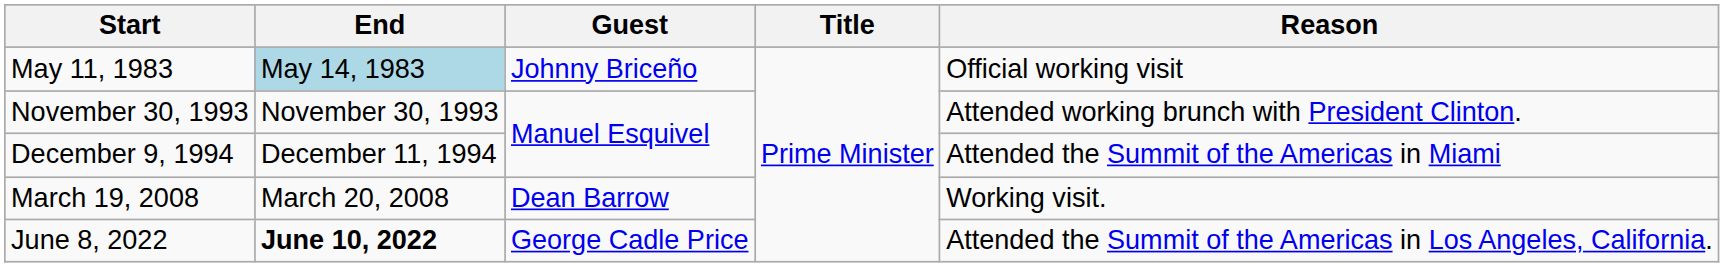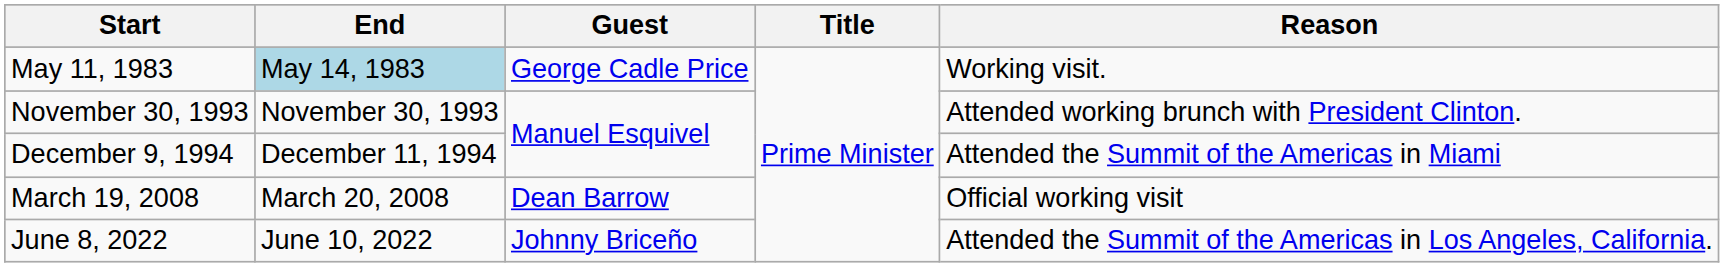(604, 68) Johnny Briceño -> (630, 68) George Cadle Price
(1065, 68) Official working visit -> (1026, 68) Working visit.
(1026, 197) Working visit. -> (1065, 197) Official working visit
(349, 240) bold -> (347, 240) normal
(630, 240) George Cadle Price -> (604, 240) Johnny Briceño
